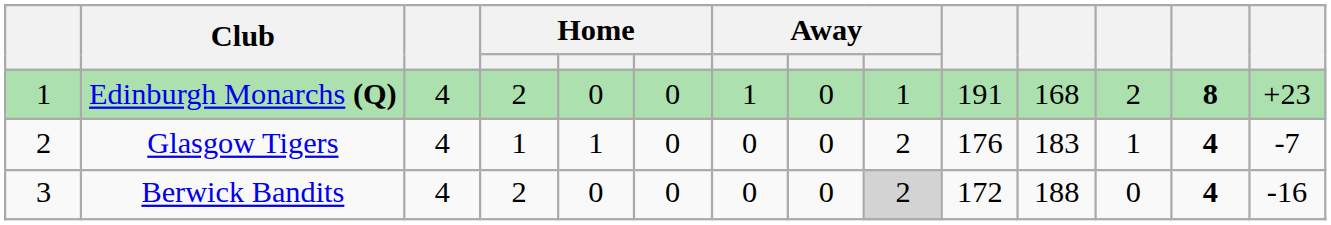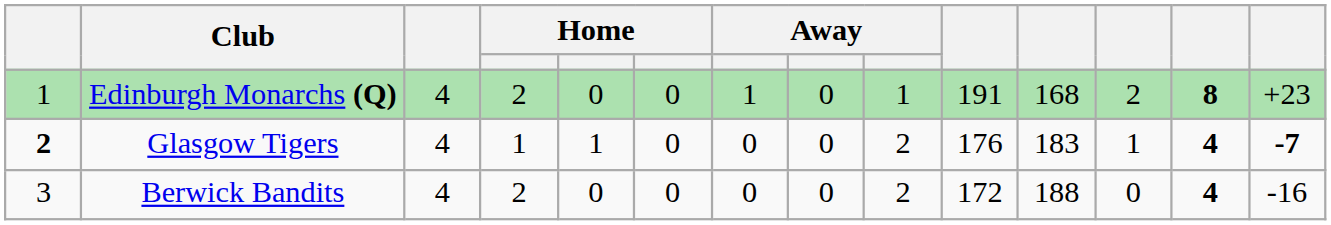(43, 143) normal -> (43, 143) bold
(1287, 143) normal -> (1287, 143) bold
(903, 193) lightgrey background -> (903, 193) no background
